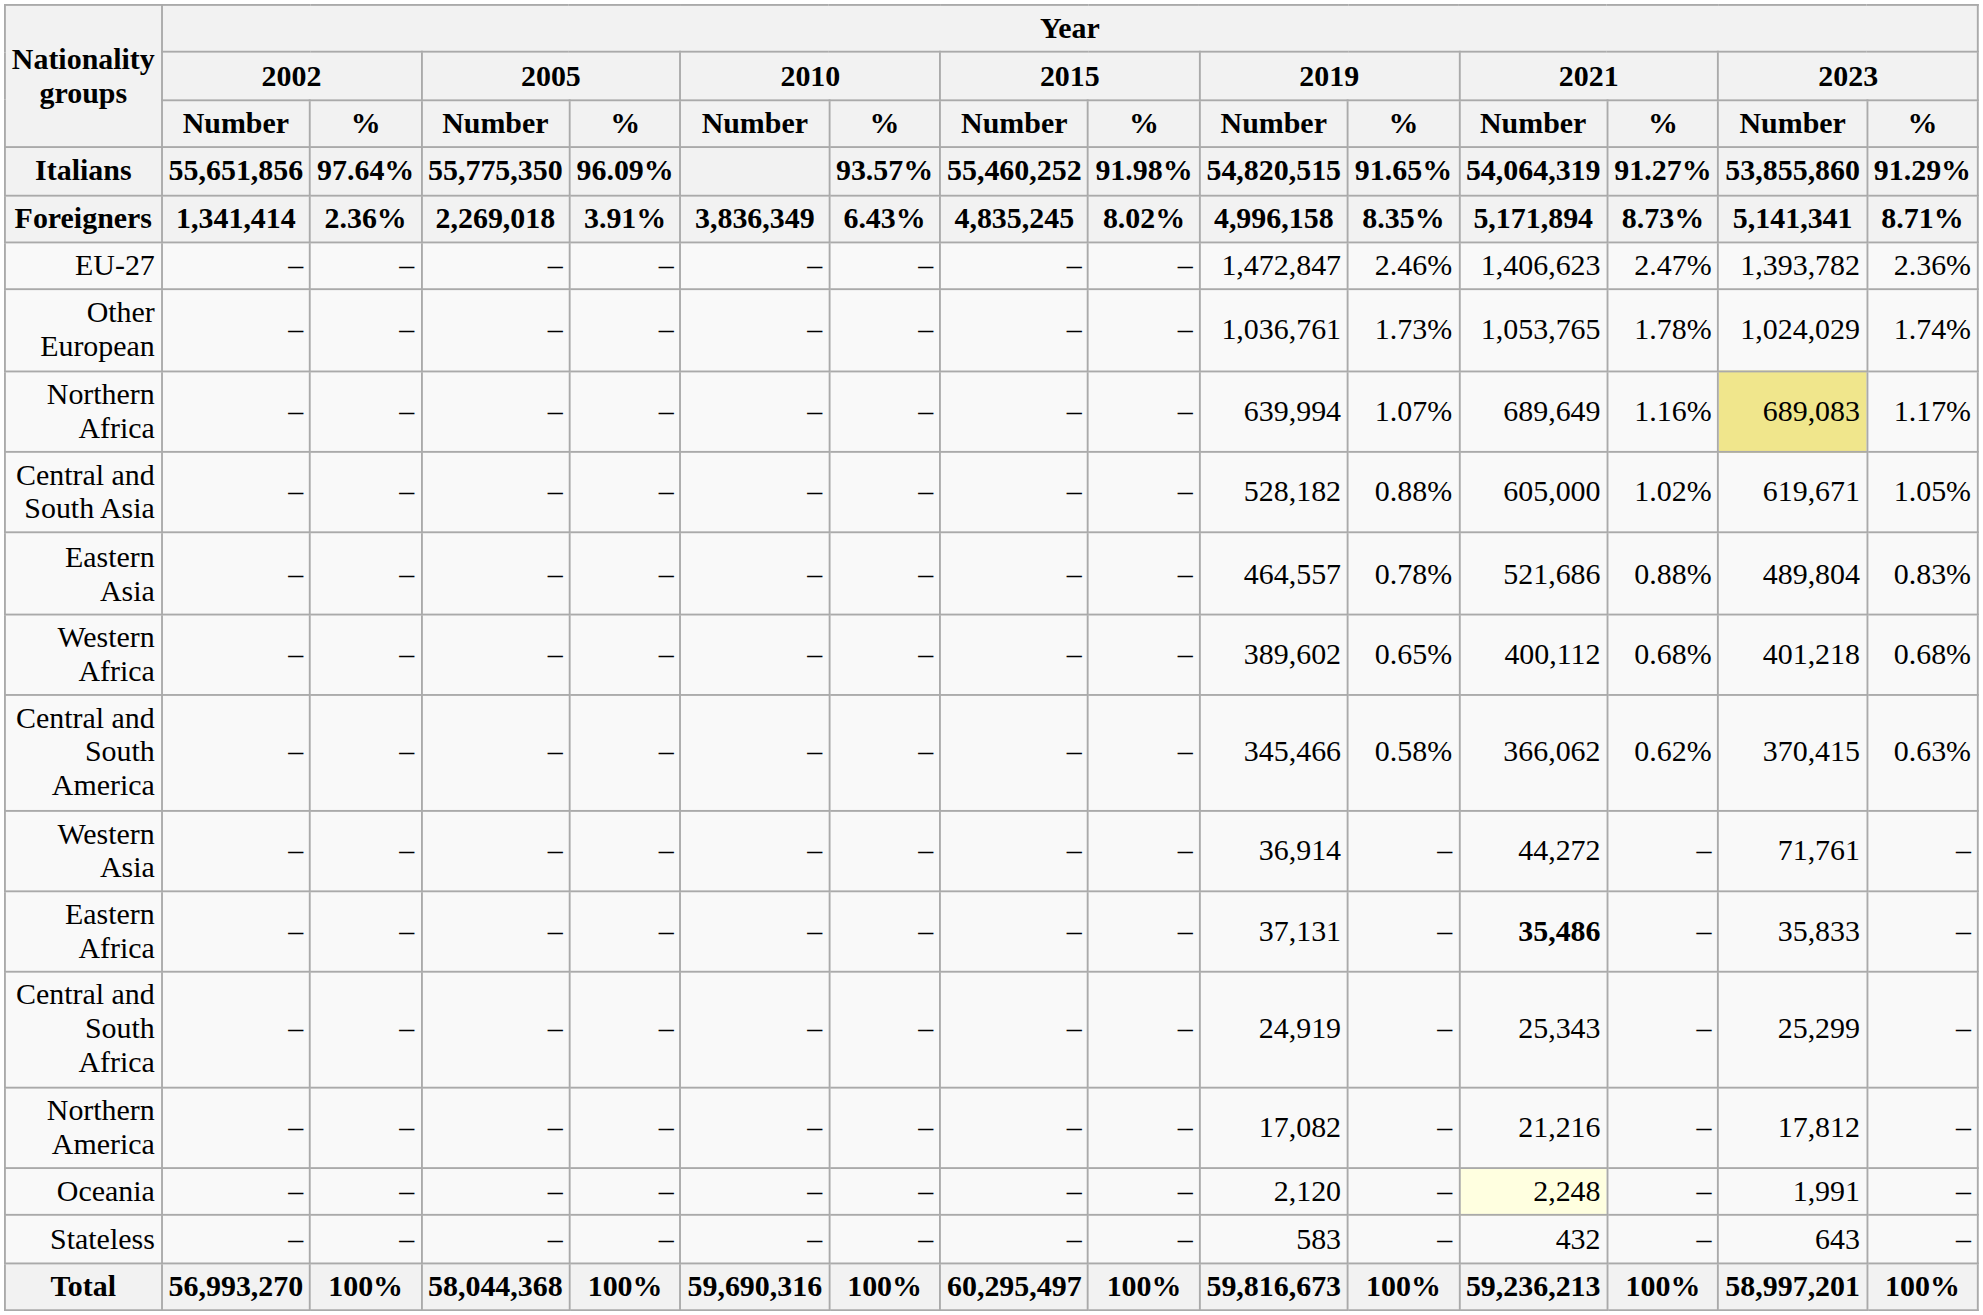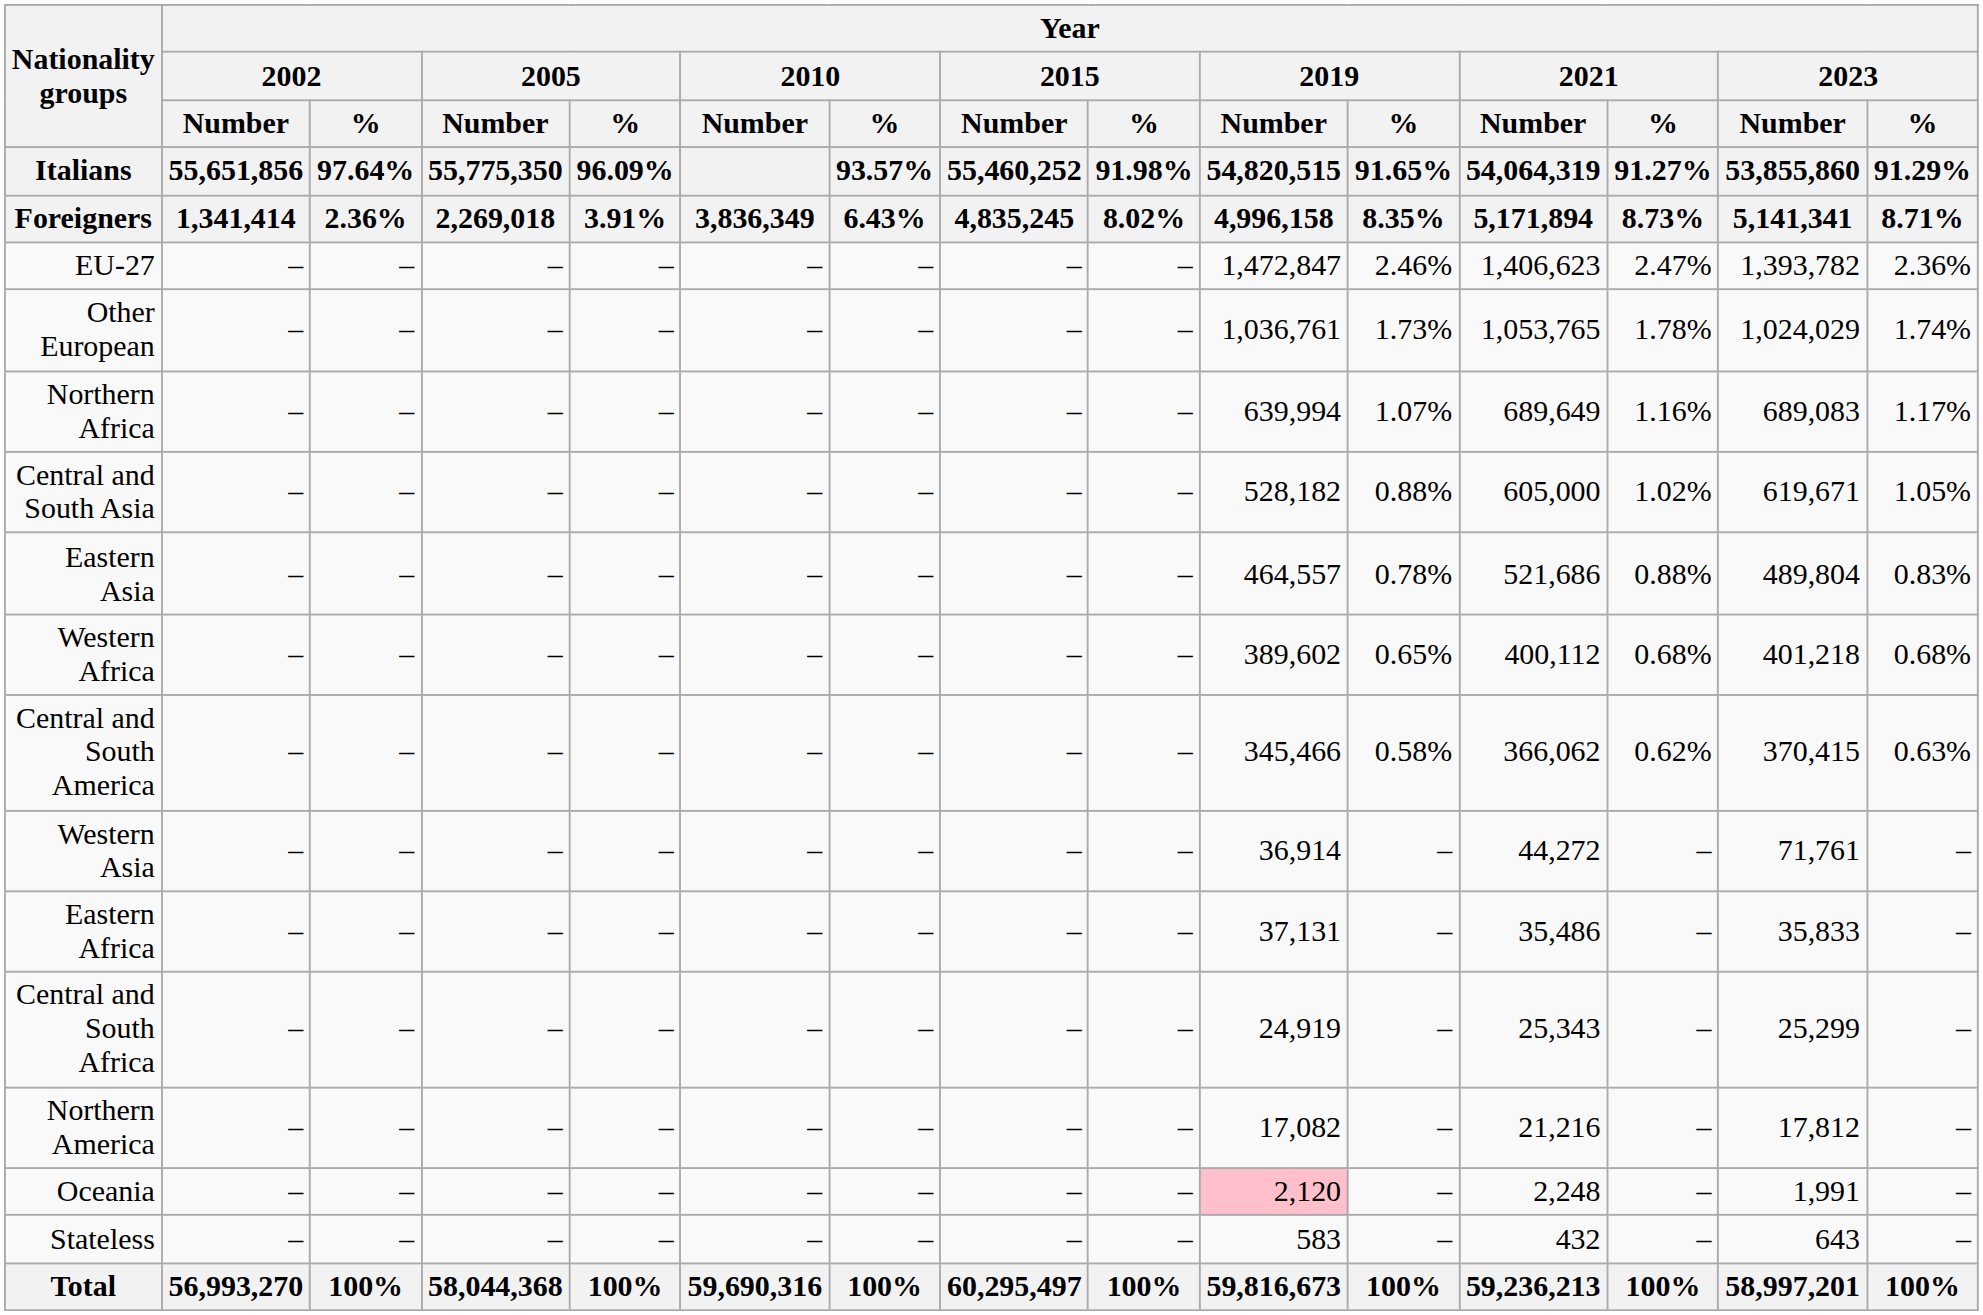(1811, 410) khaki background -> (1811, 410) no background
(1559, 931) bold -> (1559, 931) normal
(1307, 1191) no background -> (1307, 1191) pink background
(1567, 1191) lightyellow background -> (1567, 1191) no background
